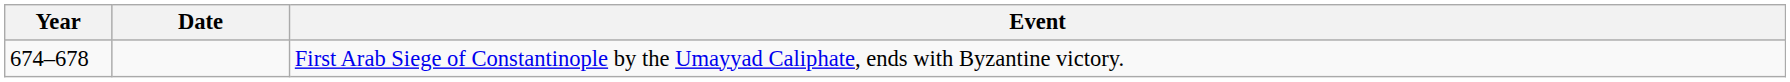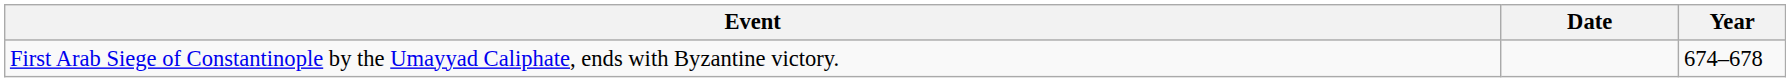columns swapped: (58, 22) <-> (1038, 22)
